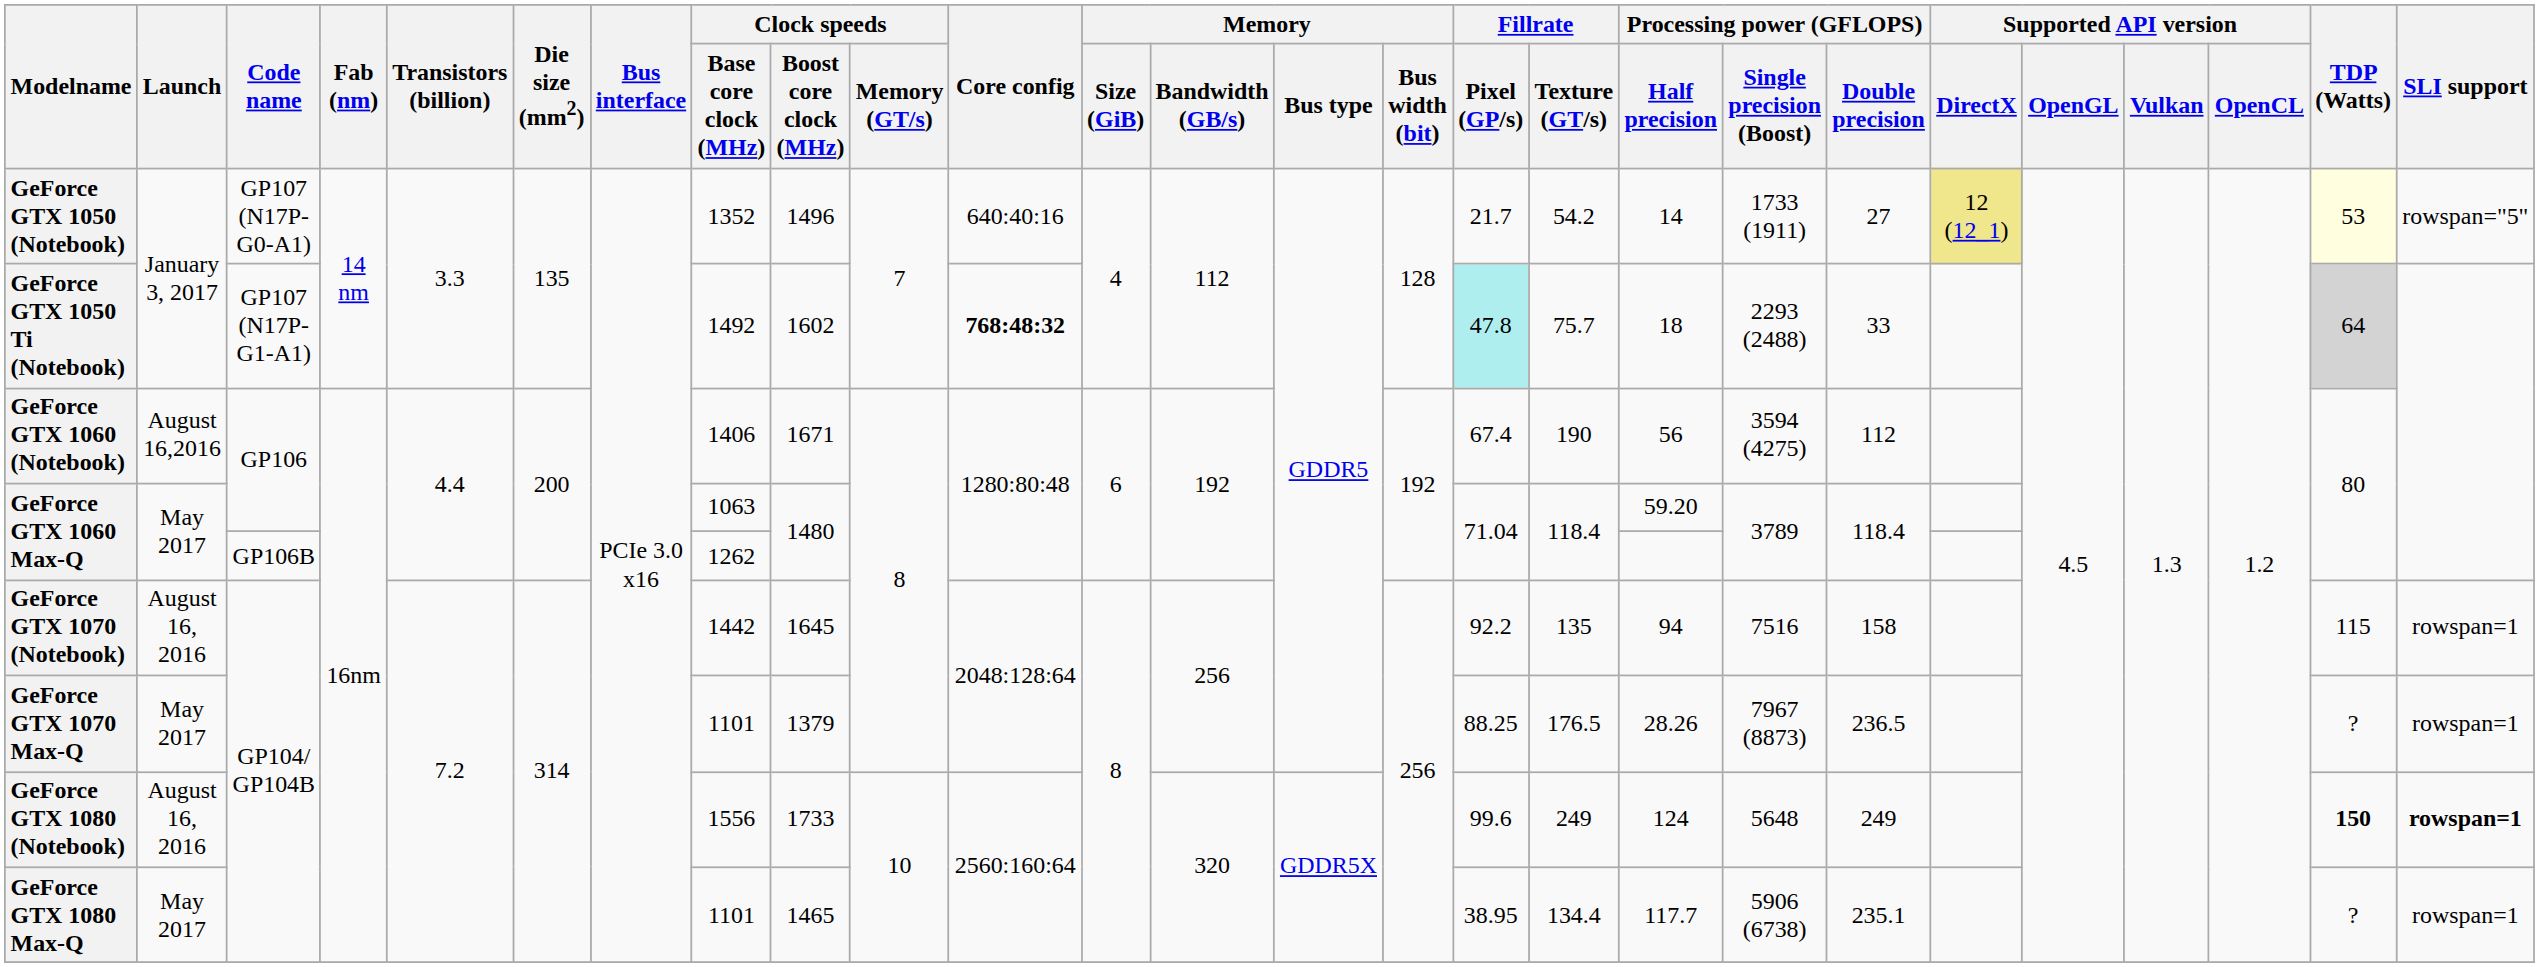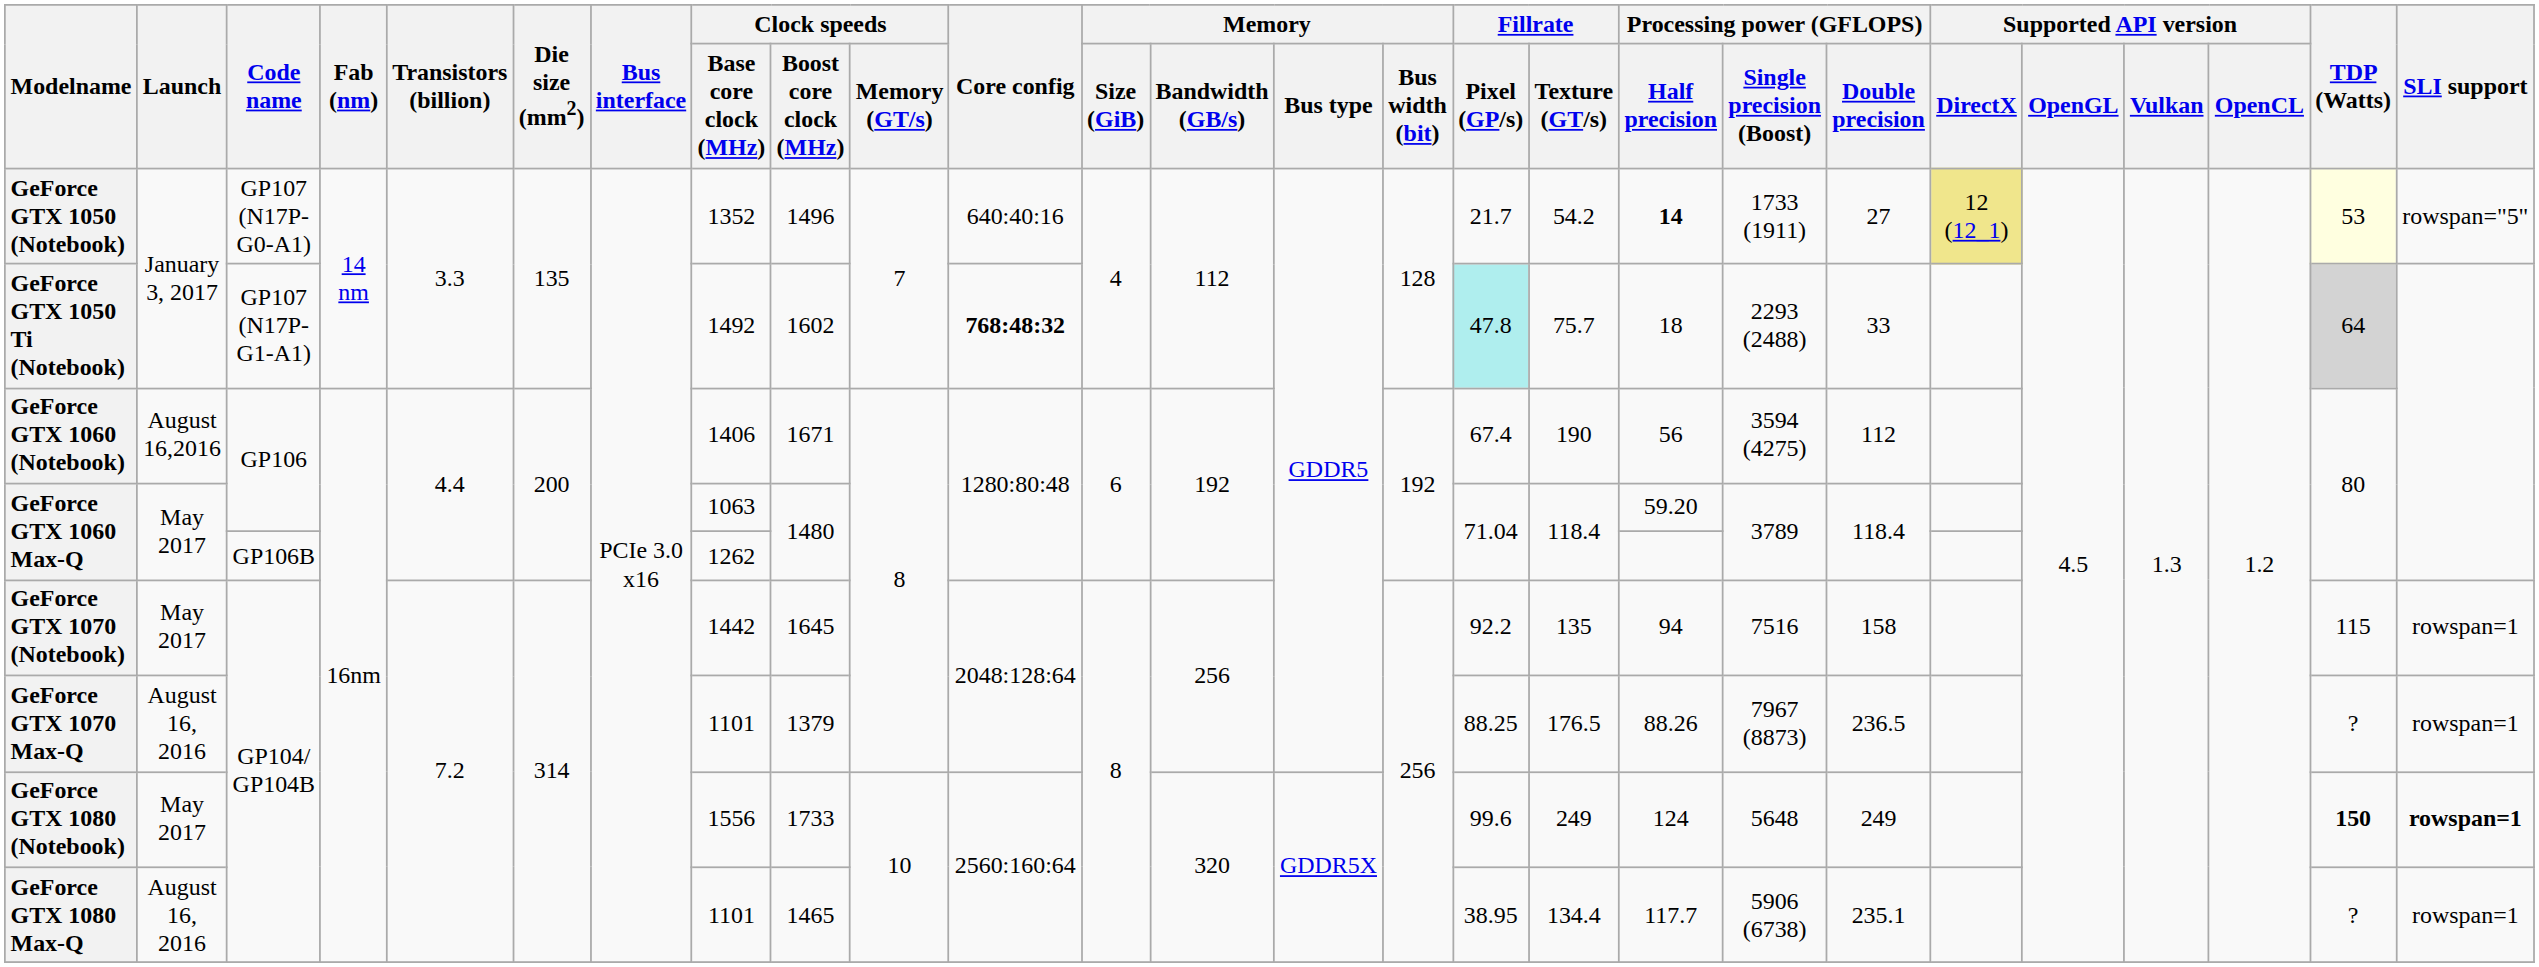(1671, 215) normal -> (1671, 215) bold
(182, 626) August 16, 2016 -> (182, 626) May 2017
(182, 722) May 2017 -> (182, 722) August 16, 2016
(1671, 722) 28.26 -> (1671, 722) 88.26
(182, 818) August 16, 2016 -> (182, 818) May 2017
(182, 914) May 2017 -> (182, 914) August 16, 2016
